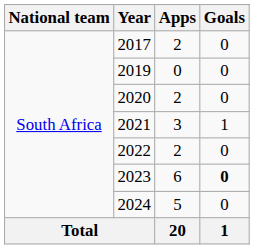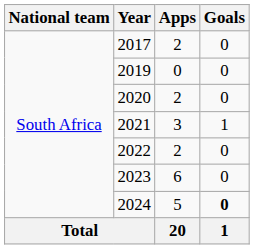(224, 177) bold -> (224, 177) normal
(224, 204) normal -> (224, 204) bold
